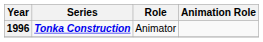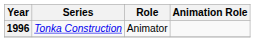(82, 28) bold -> (78, 28) normal
